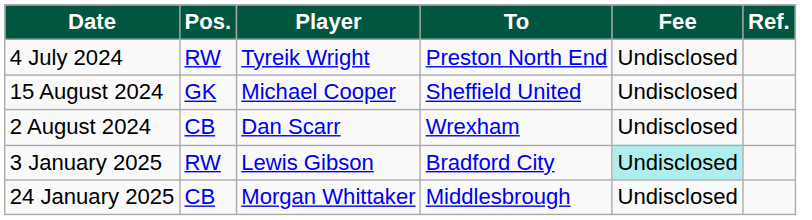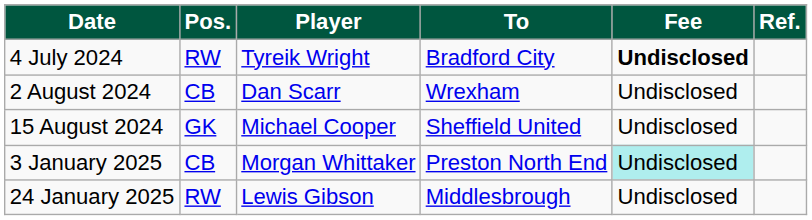(517, 57) Preston North End -> (490, 57) Bradford City
(678, 57) normal -> (683, 57) bold
rows swapped: (80, 127) <-> (87, 92)
(203, 162) RW -> (200, 162) CB
(308, 162) Lewis Gibson -> (328, 162) Morgan Whittaker
(490, 162) Bradford City -> (517, 162) Preston North End
(200, 197) CB -> (203, 197) RW
(328, 197) Morgan Whittaker -> (308, 197) Lewis Gibson
